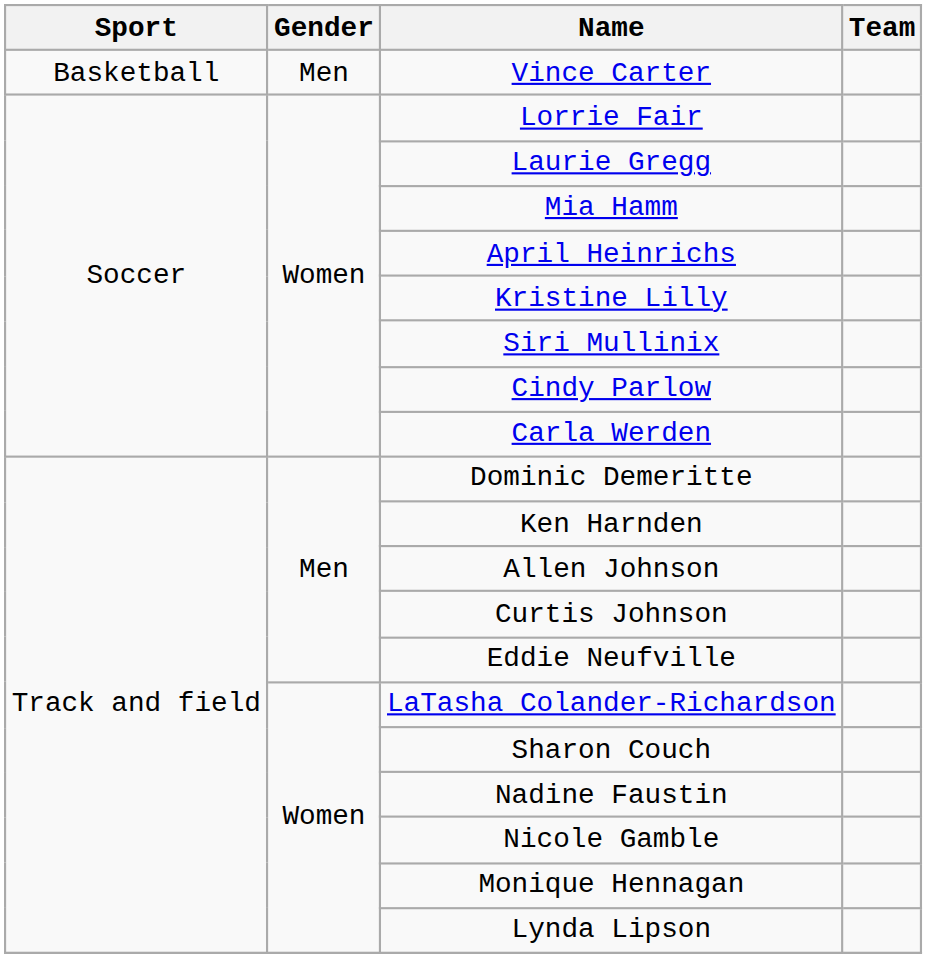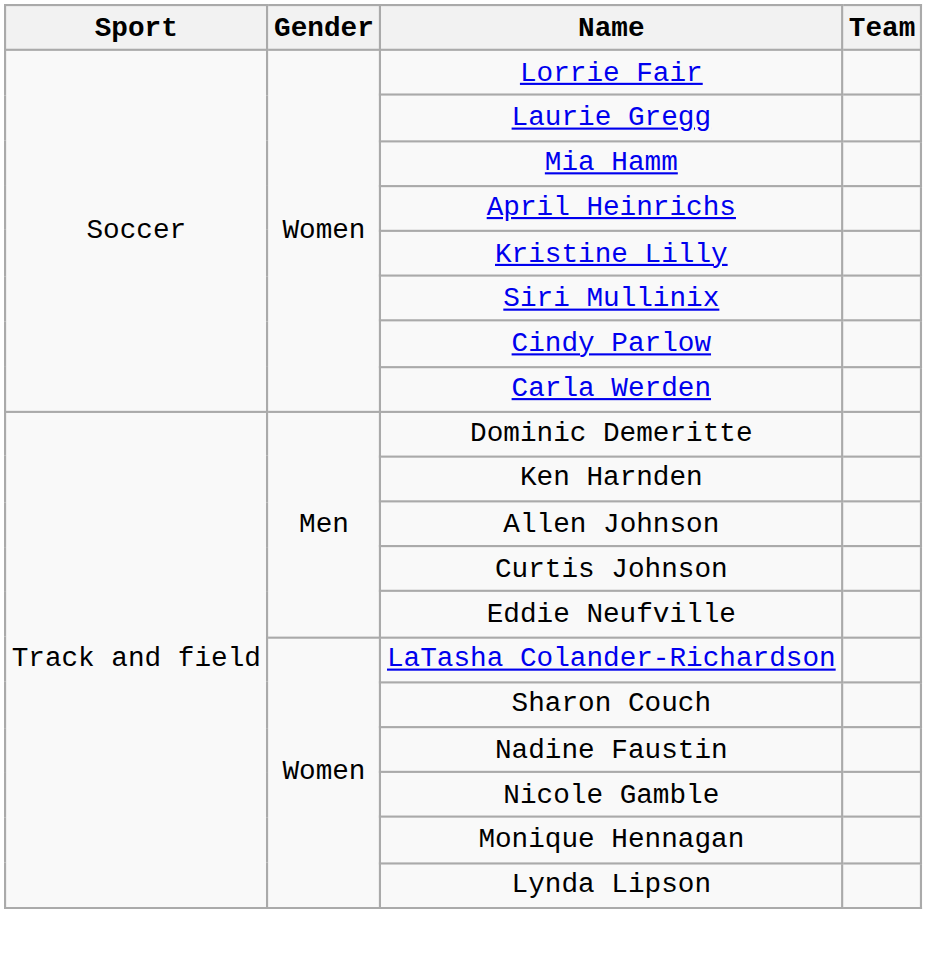- row: (611, 73)
